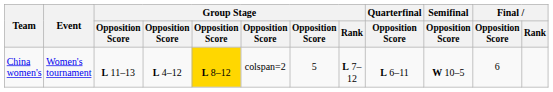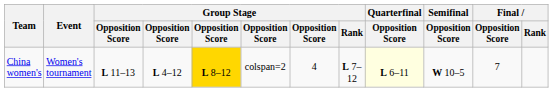(314, 67) 5 -> (314, 67) 4
(394, 73) no background -> (394, 73) lightyellow background
(497, 67) 6 -> (497, 67) 7
